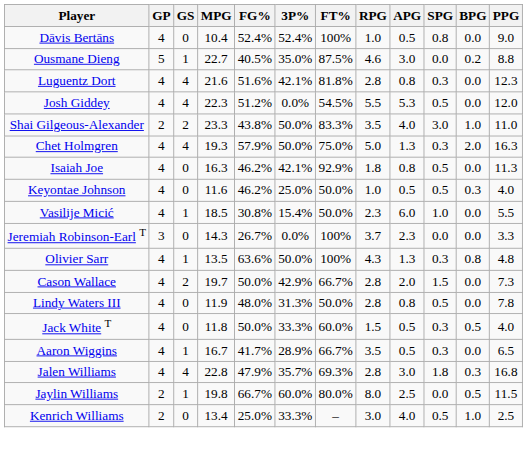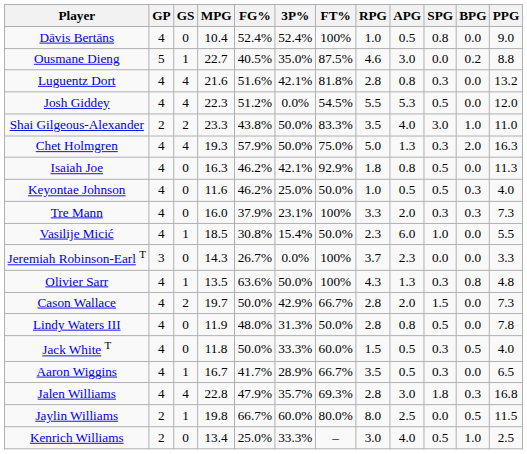(506, 81) 12.3 -> (506, 81) 13.2
+ row: (77, 212)
